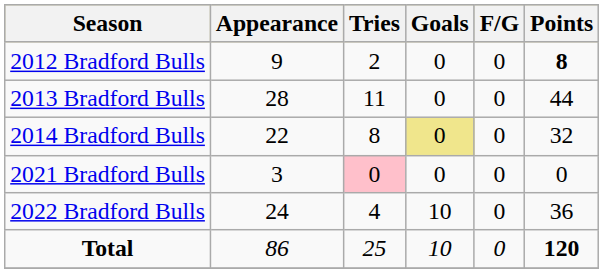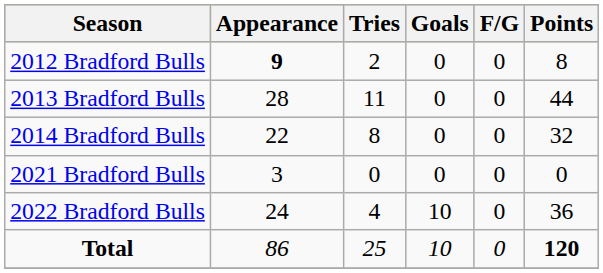(277, 60) normal -> (277, 60) bold
(562, 60) bold -> (562, 60) normal
(440, 135) khaki background -> (440, 135) no background
(374, 173) pink background -> (374, 173) no background
